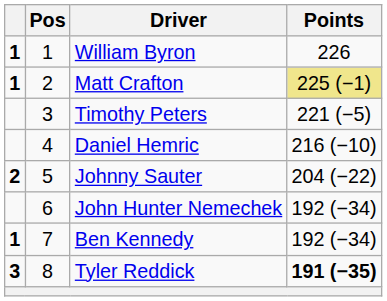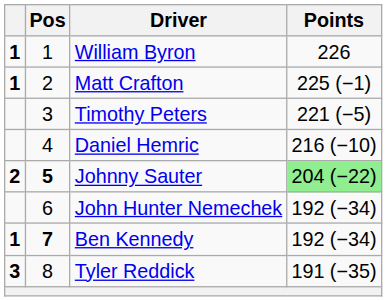(334, 83) khaki background -> (334, 83) no background
(48, 177) normal -> (48, 177) bold
(334, 177) no background -> (334, 177) lightgreen background
(48, 239) normal -> (48, 239) bold
(334, 271) bold -> (334, 271) normal
